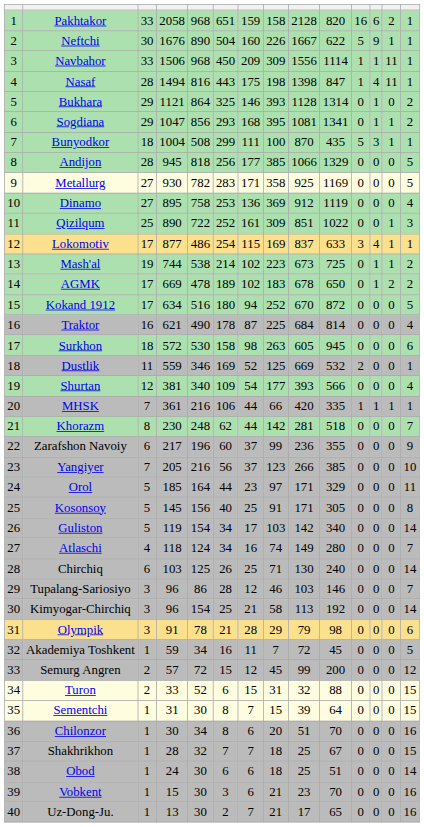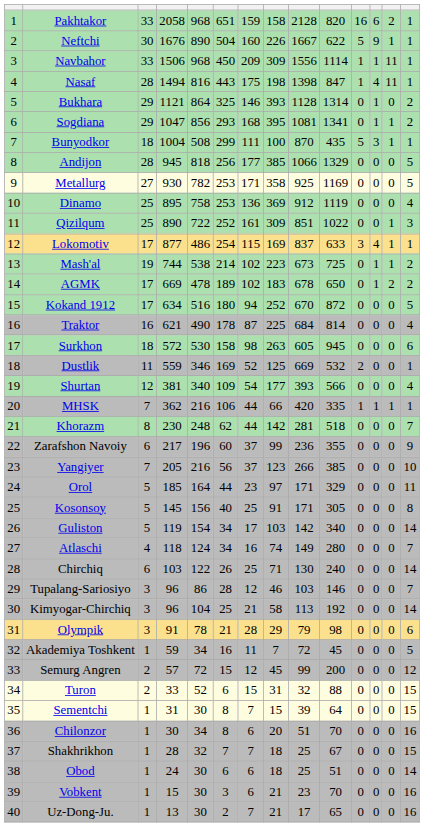(226, 182) 283 -> (226, 182) 253
(147, 203) 27 -> (147, 203) 25
(172, 406) 361 -> (172, 406) 362
(200, 568) 125 -> (200, 568) 122
(200, 609) 154 -> (200, 609) 104
